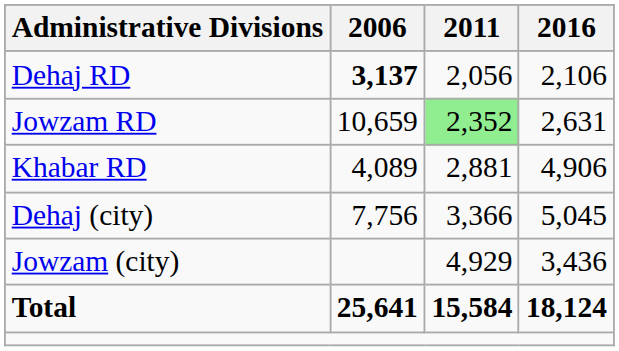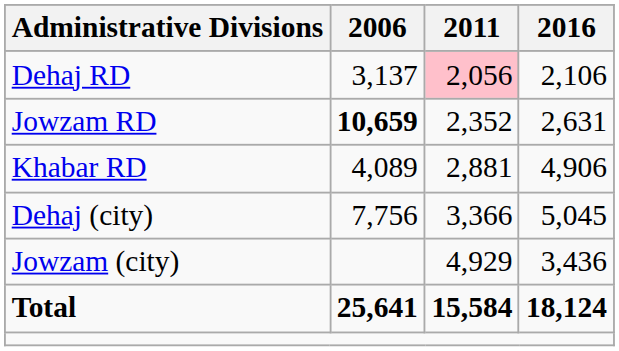(385, 74) bold -> (385, 74) normal
(479, 74) no background -> (479, 74) pink background
(377, 121) normal -> (377, 121) bold
(479, 121) lightgreen background -> (479, 121) no background
